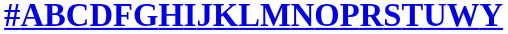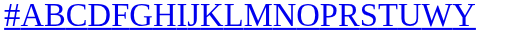(254, 15) bold -> (240, 15) normal
